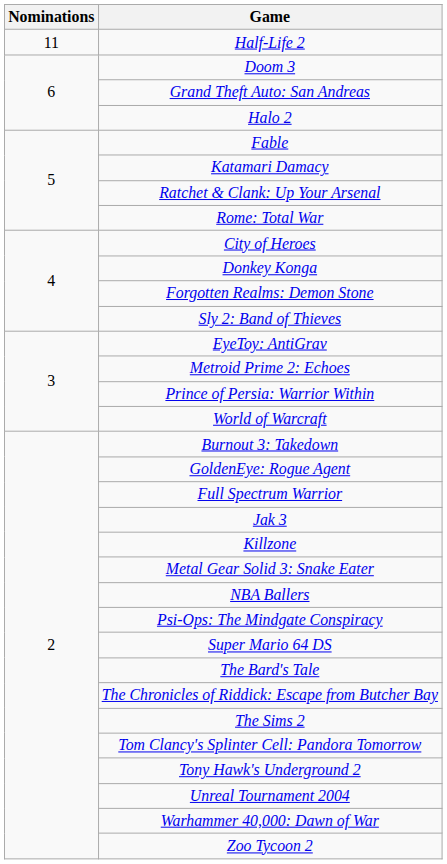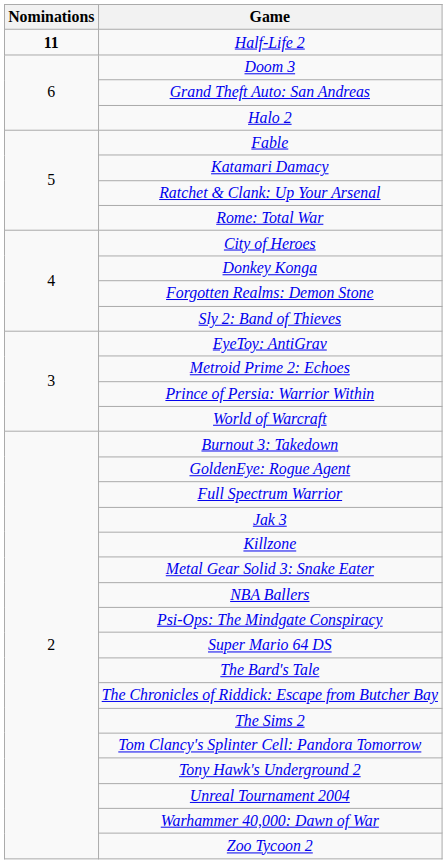(51, 42) normal -> (51, 42) bold
